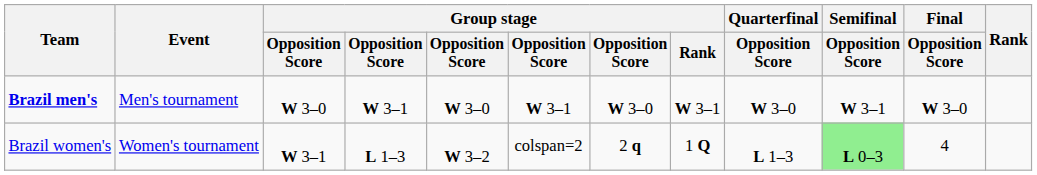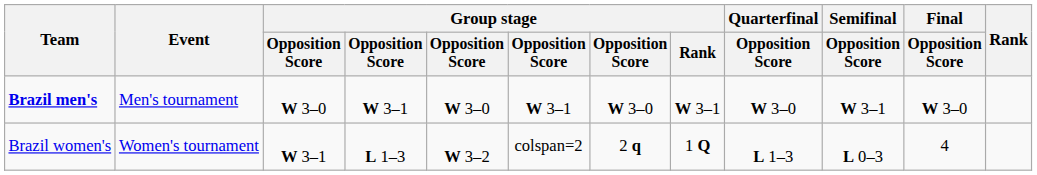(863, 156) lightgreen background -> (863, 156) no background
